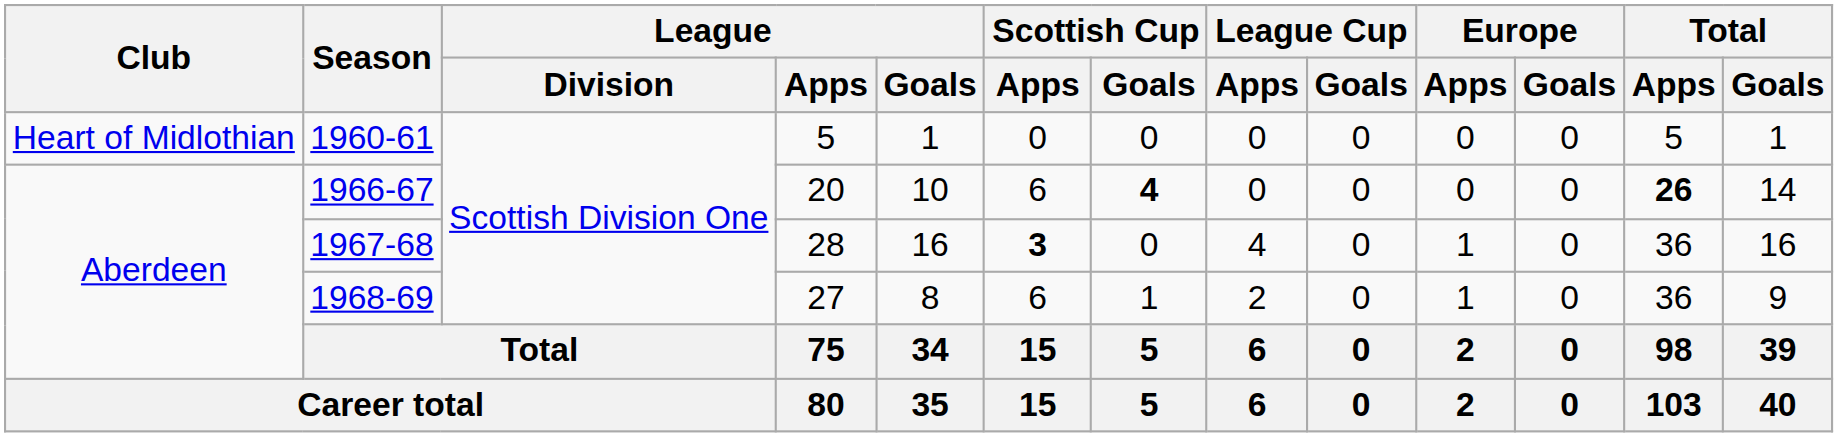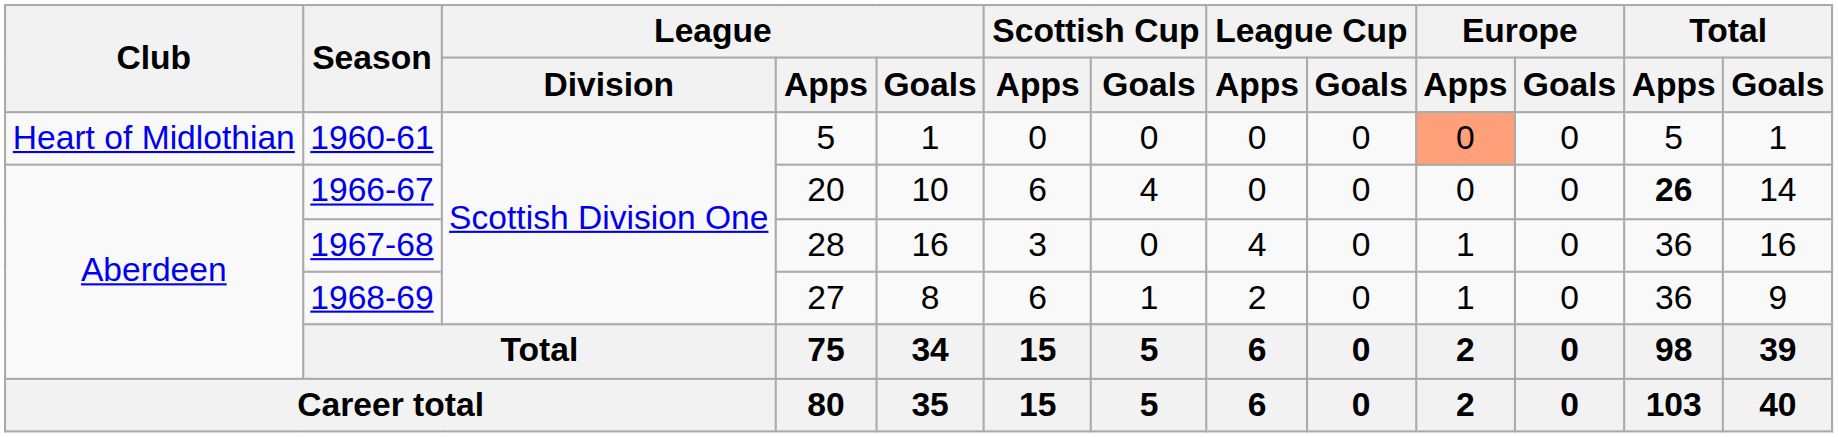(1465, 137) no background -> (1465, 137) lightsalmon background
(1149, 191) bold -> (1149, 191) normal
(1038, 244) bold -> (1038, 244) normal
